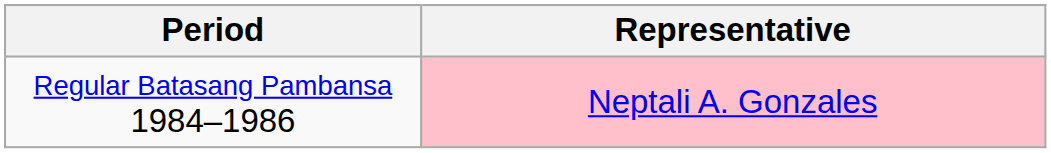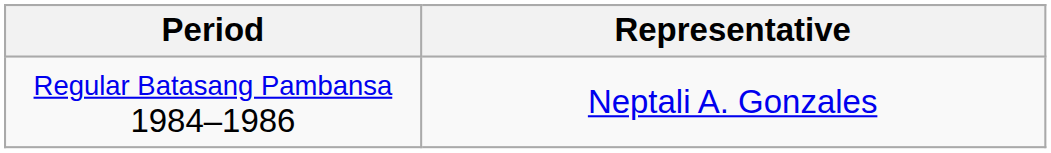(733, 101) pink background -> (733, 101) no background
